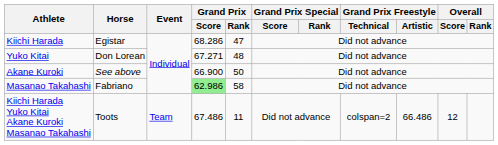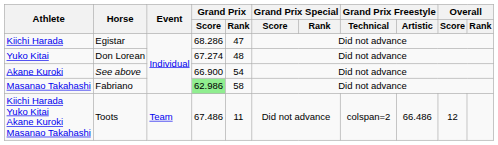(209, 56) 67.271 -> (209, 56) 67.274
(238, 71) 50 -> (238, 71) 54
